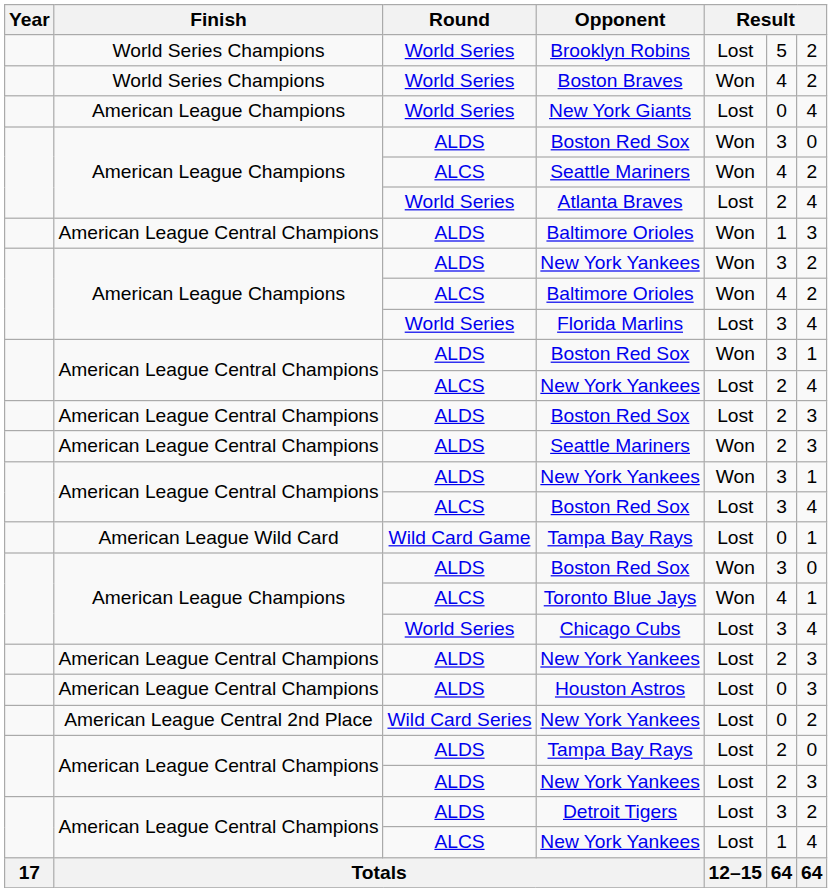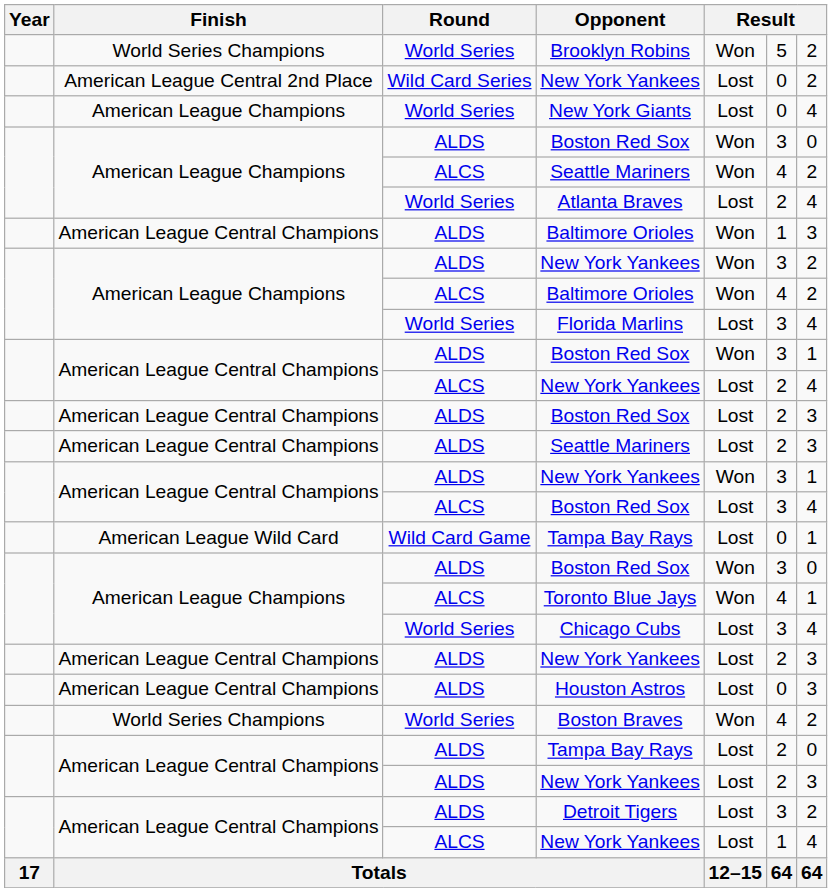(735, 50) Lost -> (735, 50) Won
rows swapped: (219, 80) <-> (219, 720)
(735, 446) Won -> (735, 446) Lost
